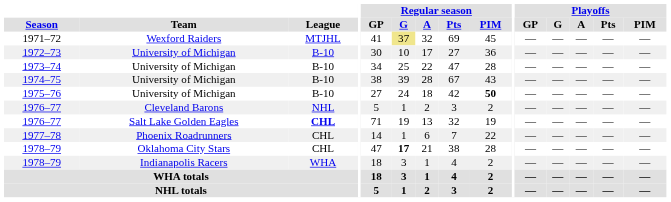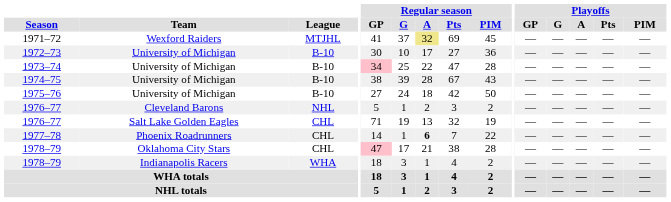(404, 38) khaki background -> (404, 38) no background
(427, 38) no background -> (427, 38) khaki background
(376, 66) no background -> (376, 66) pink background
(491, 93) bold -> (491, 93) normal
(323, 121) bold -> (323, 121) normal
(427, 135) normal -> (427, 135) bold
(376, 149) no background -> (376, 149) pink background
(404, 149) bold -> (404, 149) normal
